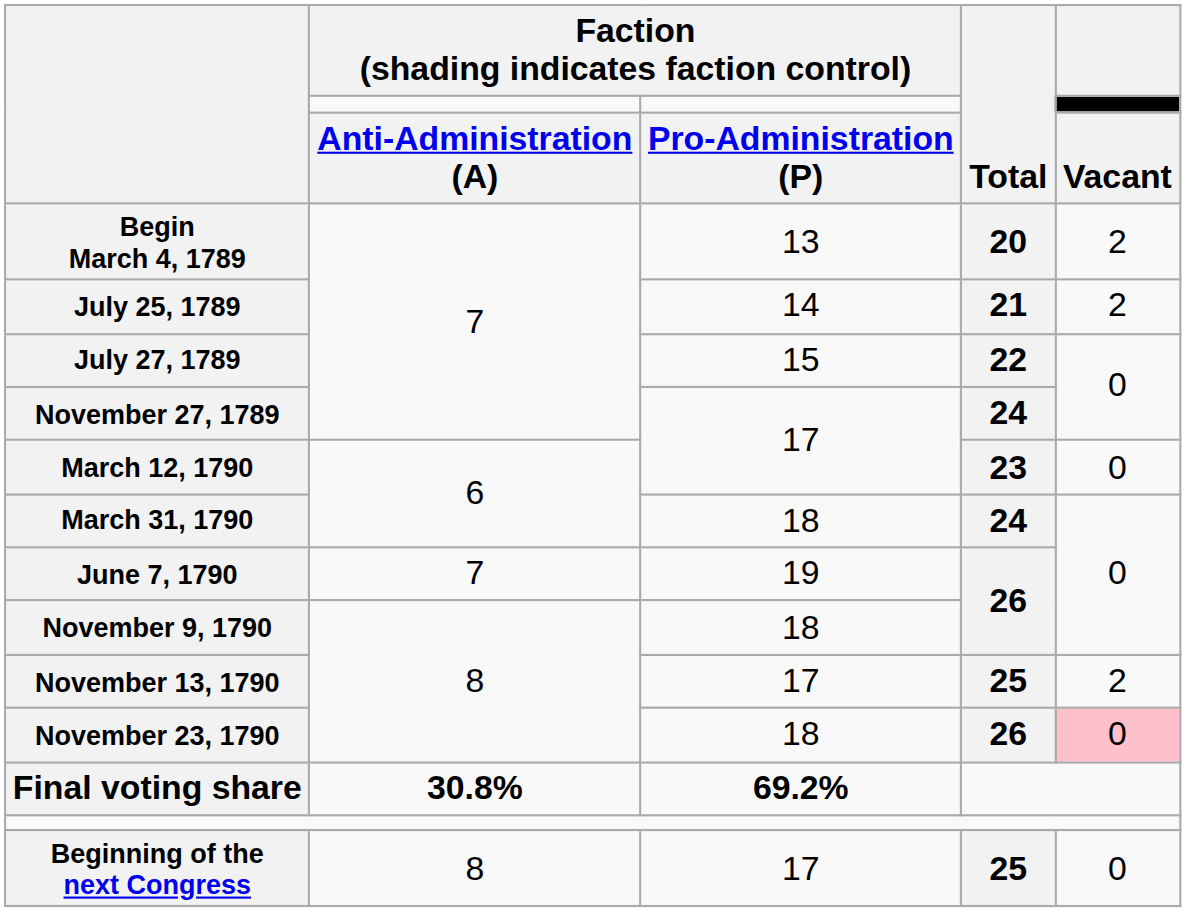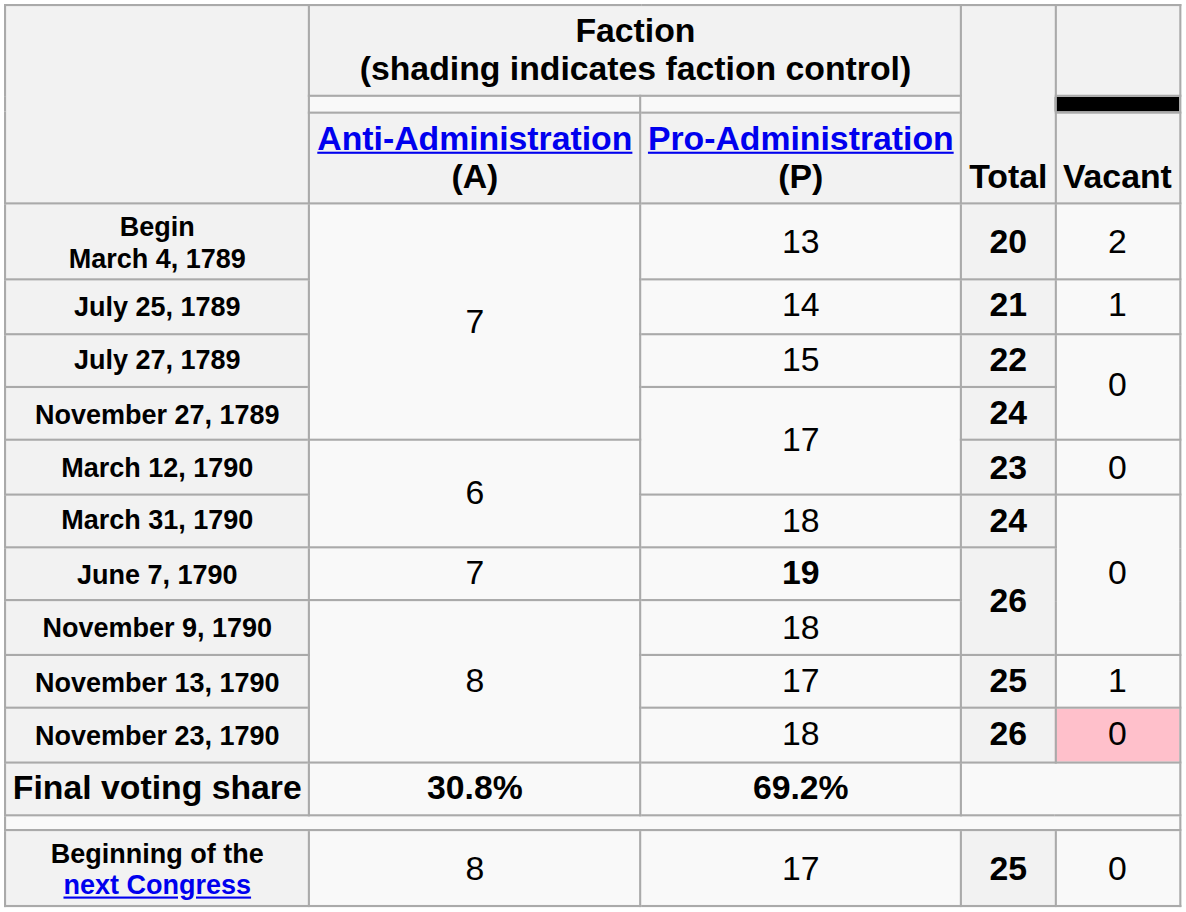(1117, 306) 2 -> (1117, 306) 1
(801, 573) normal -> (801, 573) bold
(1117, 680) 2 -> (1117, 680) 1
